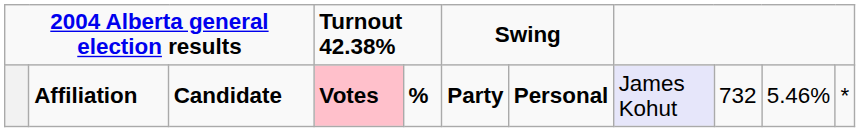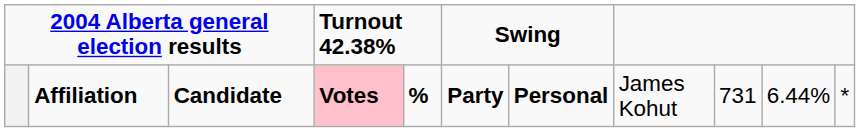(652, 95) lavender background -> (652, 95) no background
(738, 95) 732 -> (738, 95) 731
(798, 95) 5.46% -> (798, 95) 6.44%
